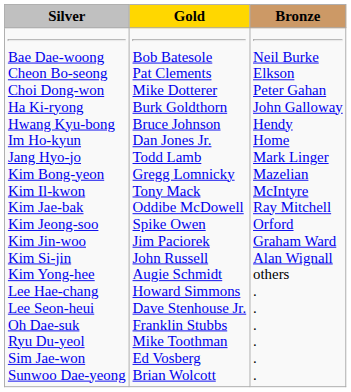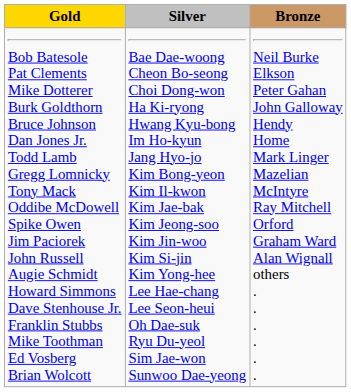columns swapped: (189, 16) <-> (67, 16)
